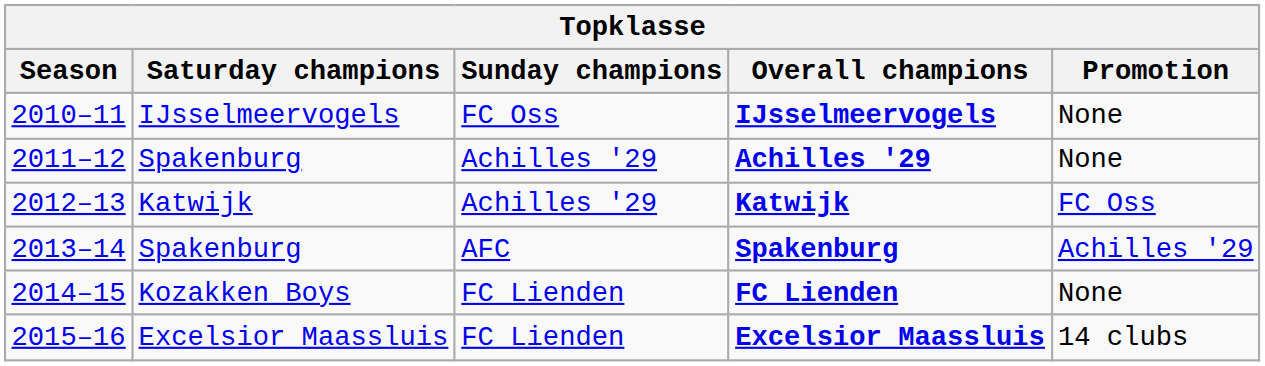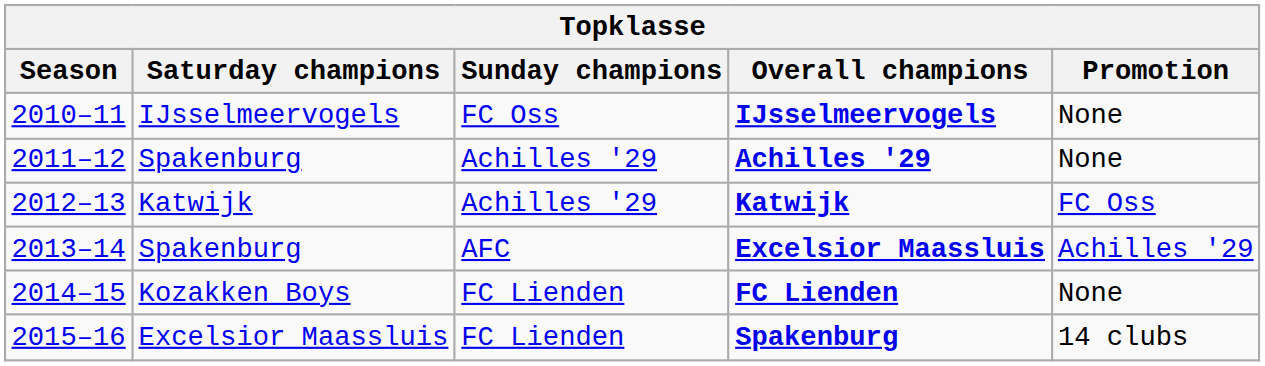(817, 249) Spakenburg -> (890, 249) Excelsior Maassluis
(890, 337) Excelsior Maassluis -> (817, 337) Spakenburg
